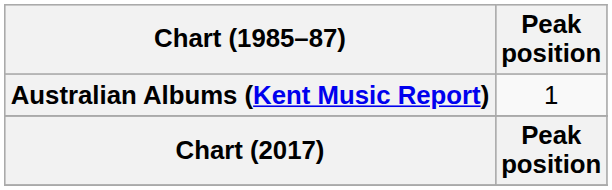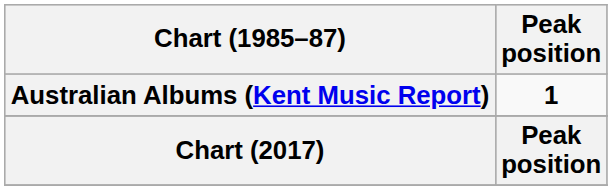(551, 94) normal -> (551, 94) bold
